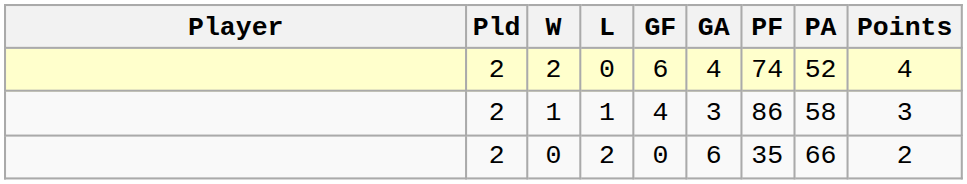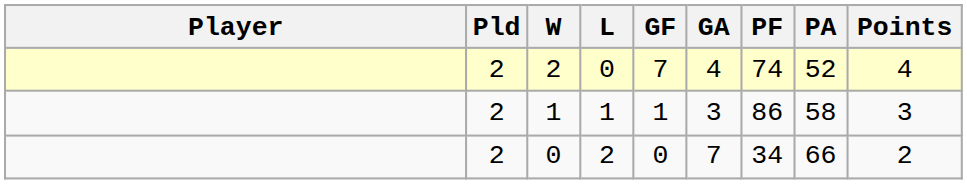(660, 70) 6 -> (660, 70) 7
(660, 113) 4 -> (660, 113) 1
(714, 156) 6 -> (714, 156) 7
(767, 156) 35 -> (767, 156) 34
